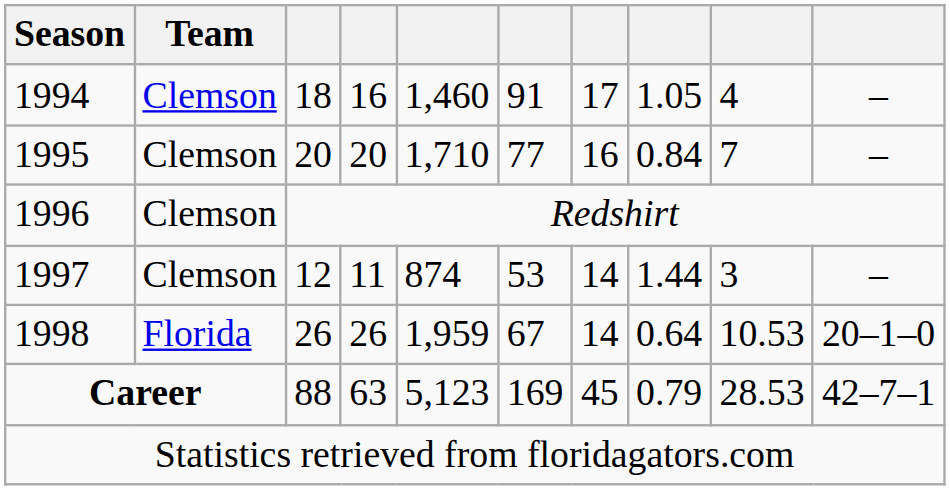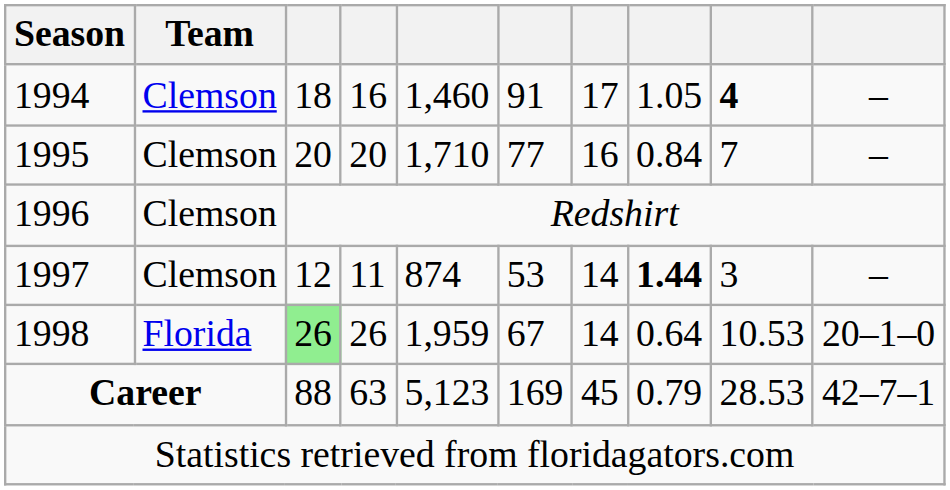(729, 94) normal -> (729, 94) bold
(669, 273) normal -> (669, 273) bold
(313, 333) no background -> (313, 333) lightgreen background
